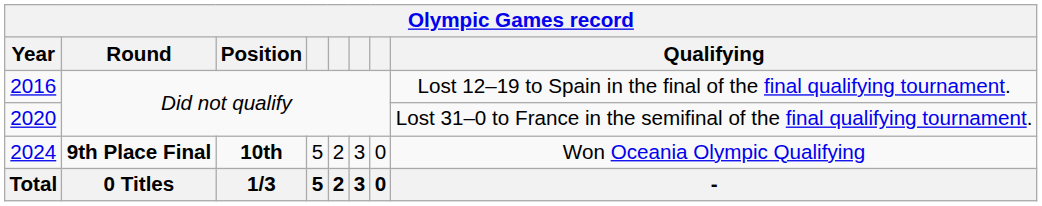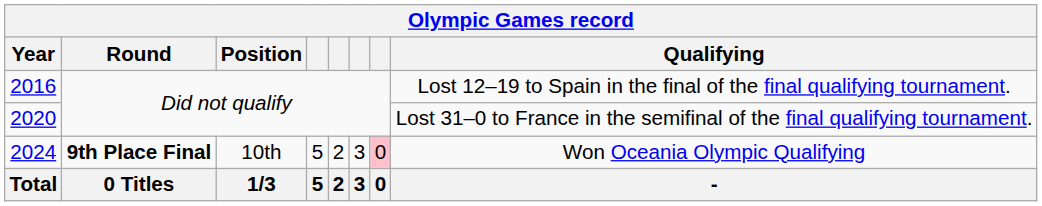(261, 151) bold -> (261, 151) normal
(380, 151) no background -> (380, 151) pink background
